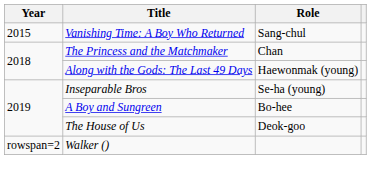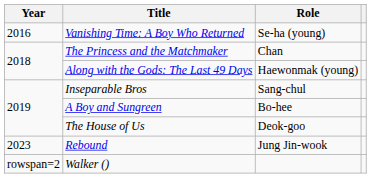(19, 32) 2015 -> (19, 32) 2016
(282, 32) Sang-chul -> (292, 32) Se-ha (young)
(292, 88) Se-ha (young) -> (282, 88) Sang-chul
+ row: (86, 145)
